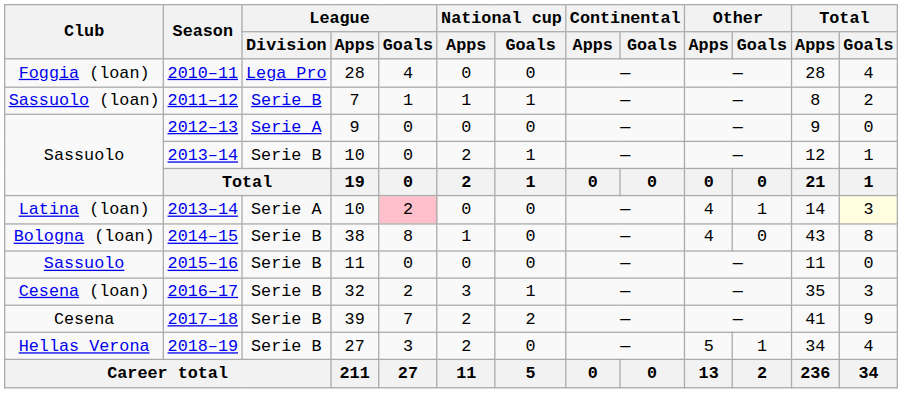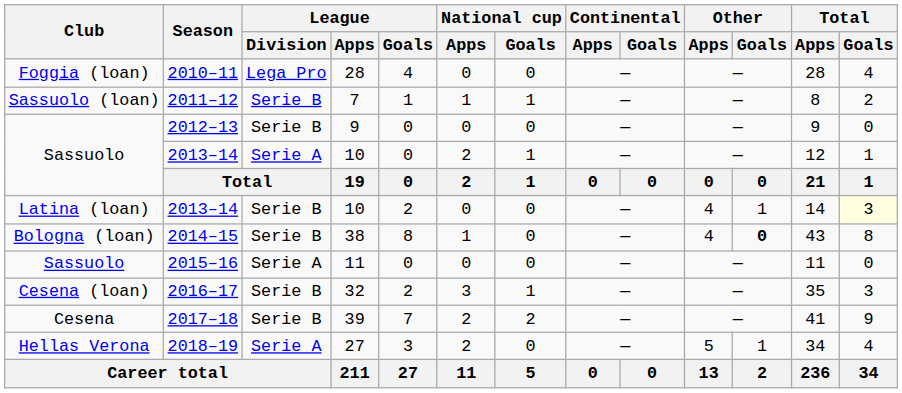(286, 128) Serie A -> (286, 128) Serie B
(286, 155) Serie B -> (286, 155) Serie A
(286, 210) Serie A -> (286, 210) Serie B
(408, 210) pink background -> (408, 210) no background
(762, 237) normal -> (762, 237) bold
(286, 264) Serie B -> (286, 264) Serie A
(286, 346) Serie B -> (286, 346) Serie A
